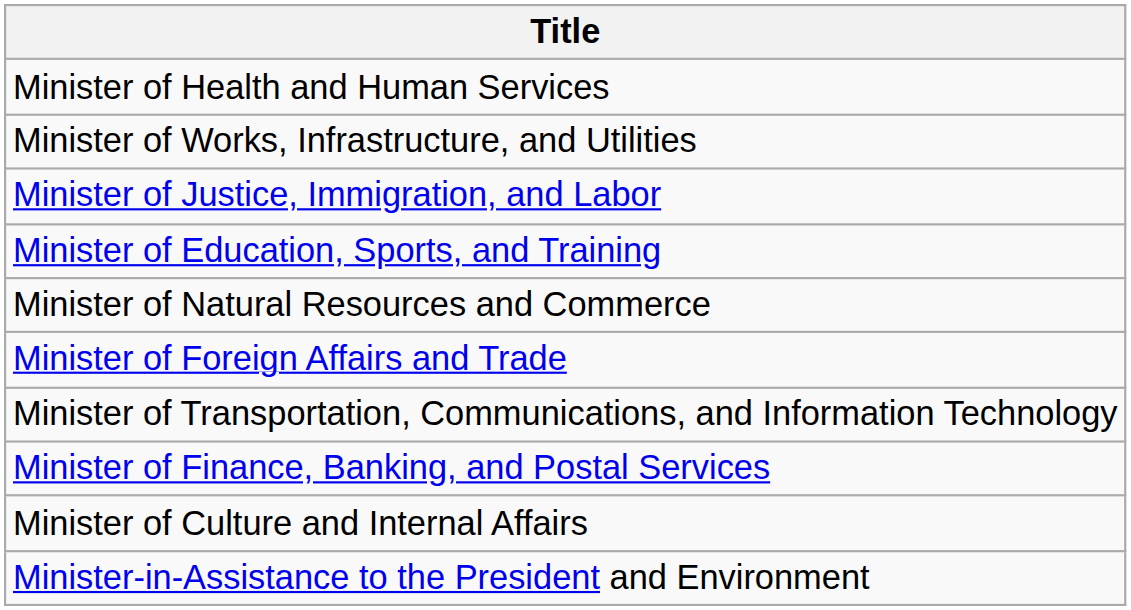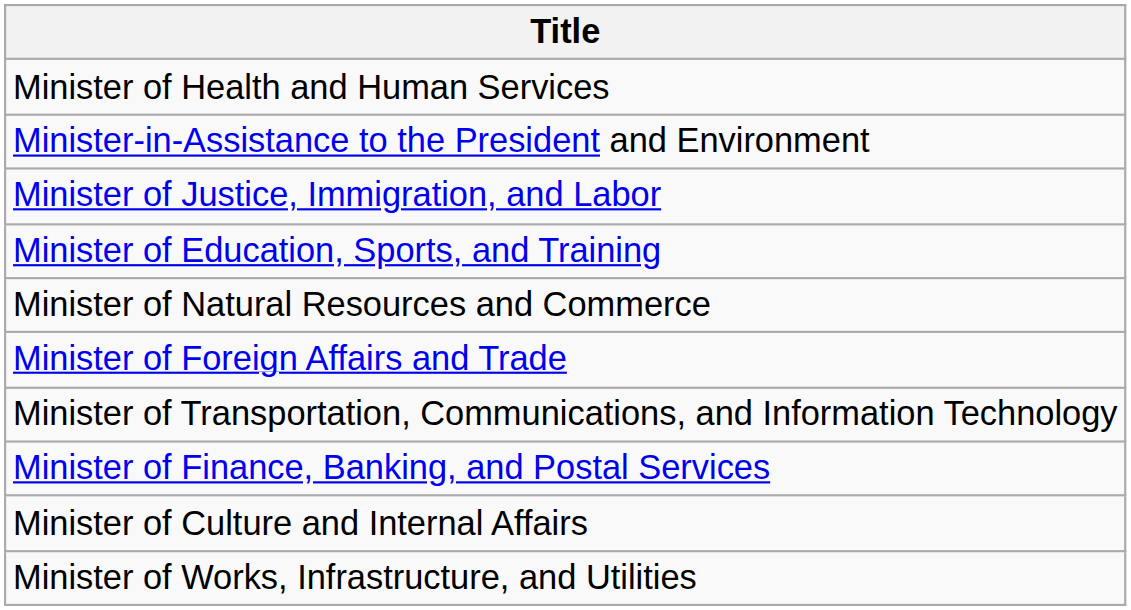(355, 140) Minister of Works, Infrastructure, and Utilities -> (441, 140) Minister-in-Assistance to the President and Environment
(441, 577) Minister-in-Assistance to the President and Environment -> (355, 577) Minister of Works, Infrastructure, and Utilities
